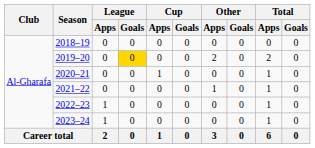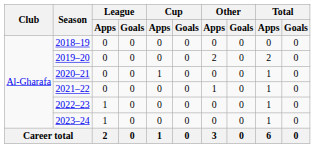(132, 58) gold background -> (132, 58) no background
